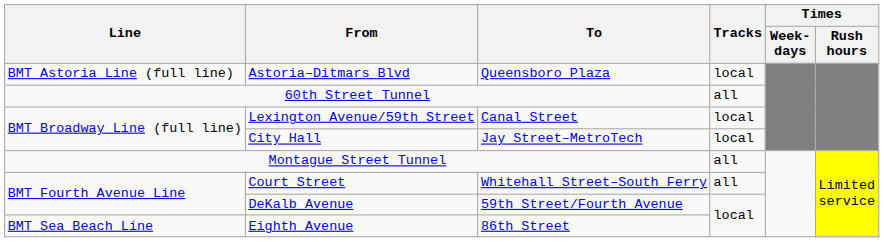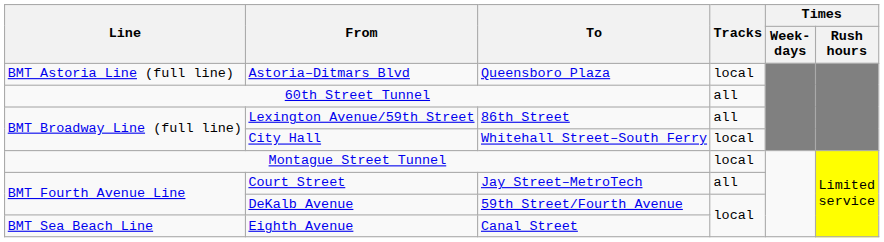(529, 118) Canal Street -> (525, 118) 86th Street
(734, 118) local -> (726, 118) all
(562, 140) Jay Street–MetroTech -> (594, 140) Whitehall Street–South Ferry
(726, 161) all -> (734, 161) local
(594, 183) Whitehall Street–South Ferry -> (562, 183) Jay Street–MetroTech
(525, 227) 86th Street -> (529, 227) Canal Street
